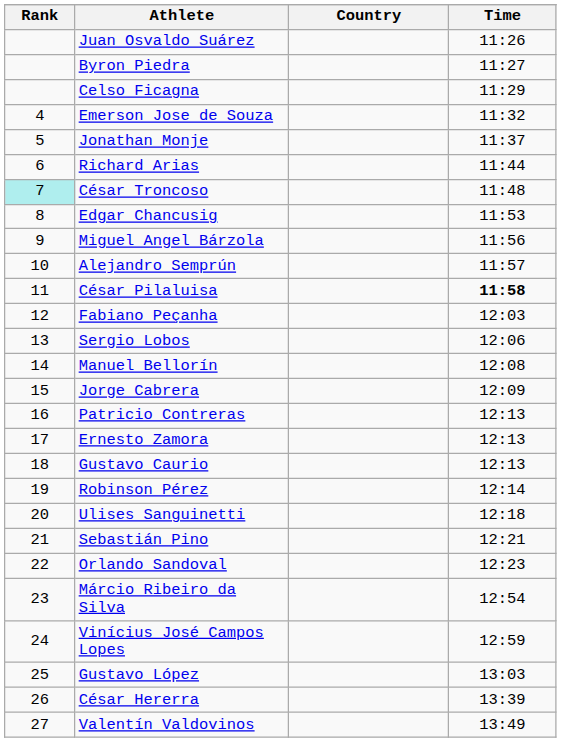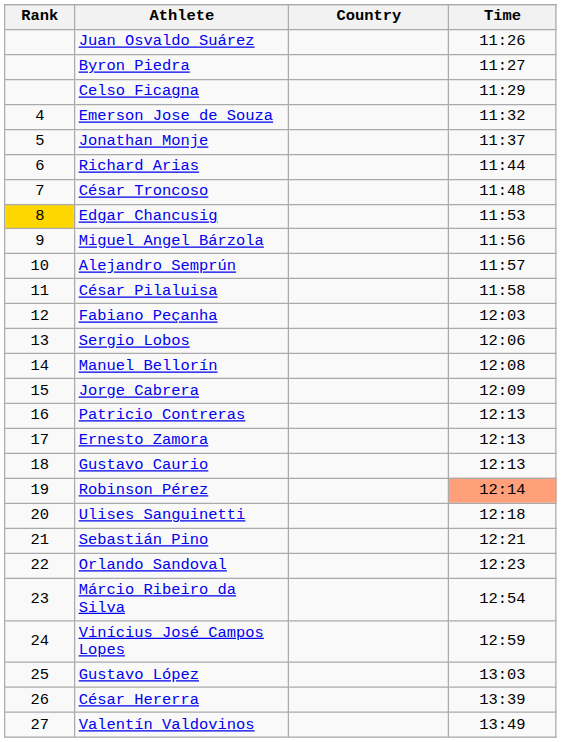(40, 192) paleturquoise background -> (40, 192) no background
(40, 217) no background -> (40, 217) gold background
(502, 292) bold -> (502, 292) normal
(502, 491) no background -> (502, 491) lightsalmon background
